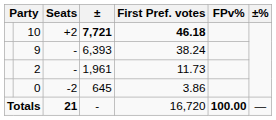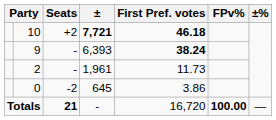(191, 50) normal -> (191, 50) bold
